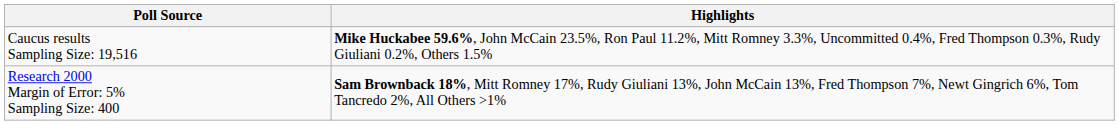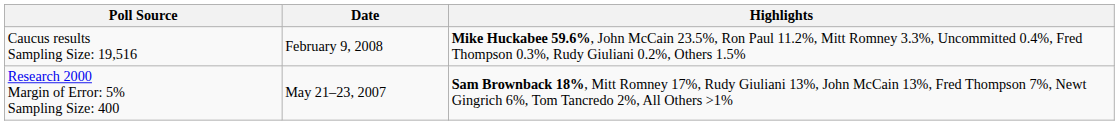+ column: (365, 15)
